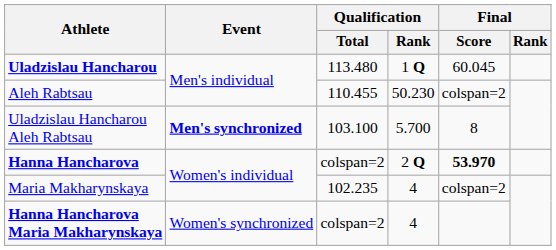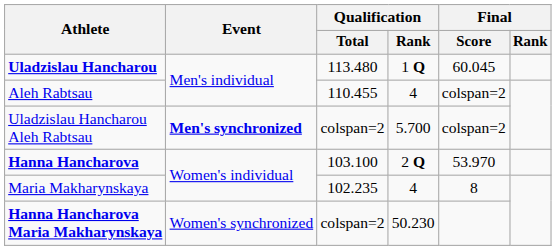(413, 93) 50.230 -> (413, 93) 4
(352, 128) 103.100 -> (352, 128) colspan=2
(474, 128) 8 -> (474, 128) colspan=2
(352, 162) colspan=2 -> (352, 162) 103.100
(474, 162) bold -> (474, 162) normal
(474, 188) colspan=2 -> (474, 188) 8
(413, 223) 4 -> (413, 223) 50.230
